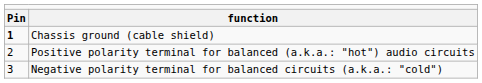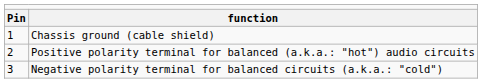(10, 35) bold -> (10, 35) normal
